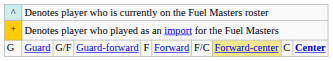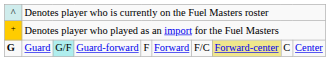(10, 48) normal -> (11, 48) bold
(63, 48) no background -> (63, 48) paleturquoise background
(310, 48) bold -> (309, 48) normal
